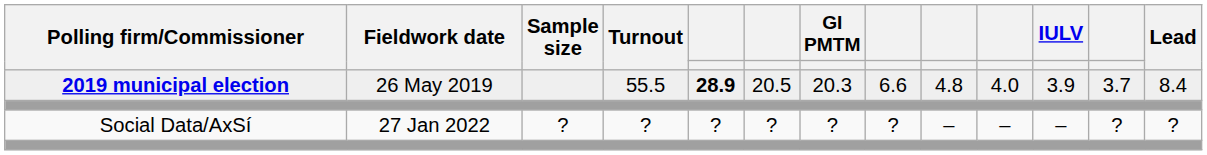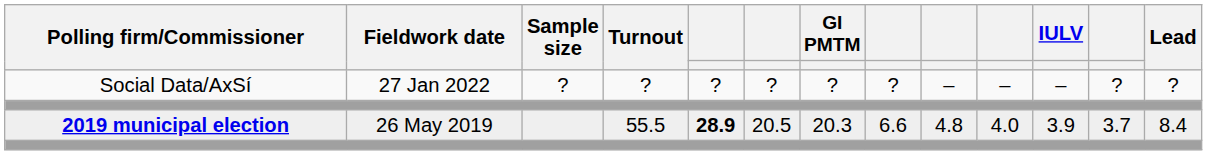rows swapped: (176, 125) <-> (176, 85)
